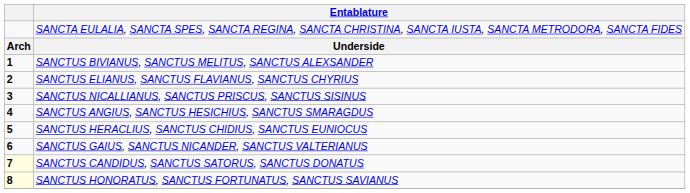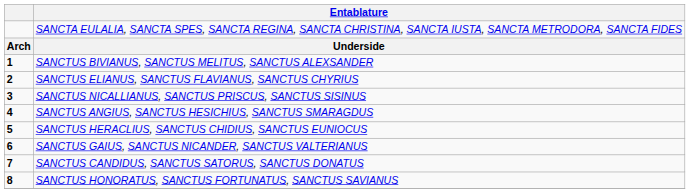(10, 163) lightyellow background -> (10, 163) no background
(10, 180) lightyellow background -> (10, 180) no background
